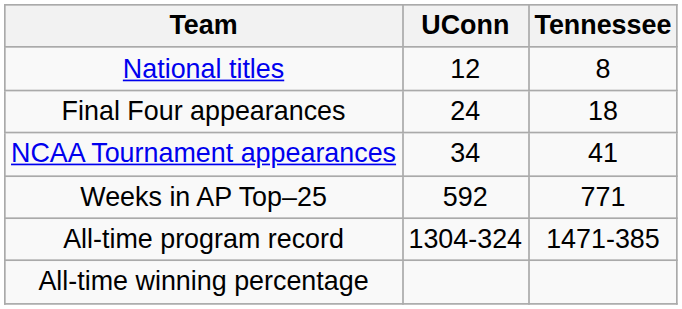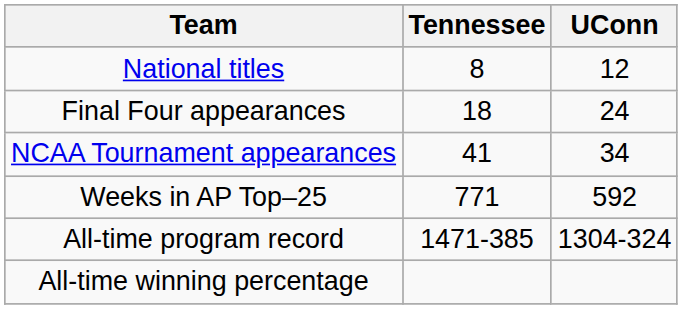columns swapped: (465, 25) <-> (603, 25)
